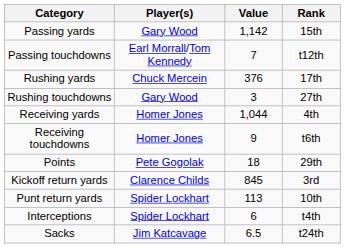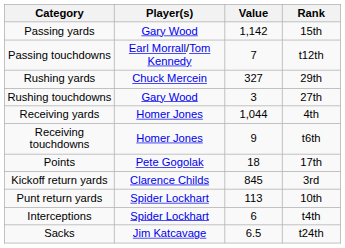(254, 79) 376 -> (254, 79) 327
(311, 79) 17th -> (311, 79) 29th
(311, 162) 29th -> (311, 162) 17th
